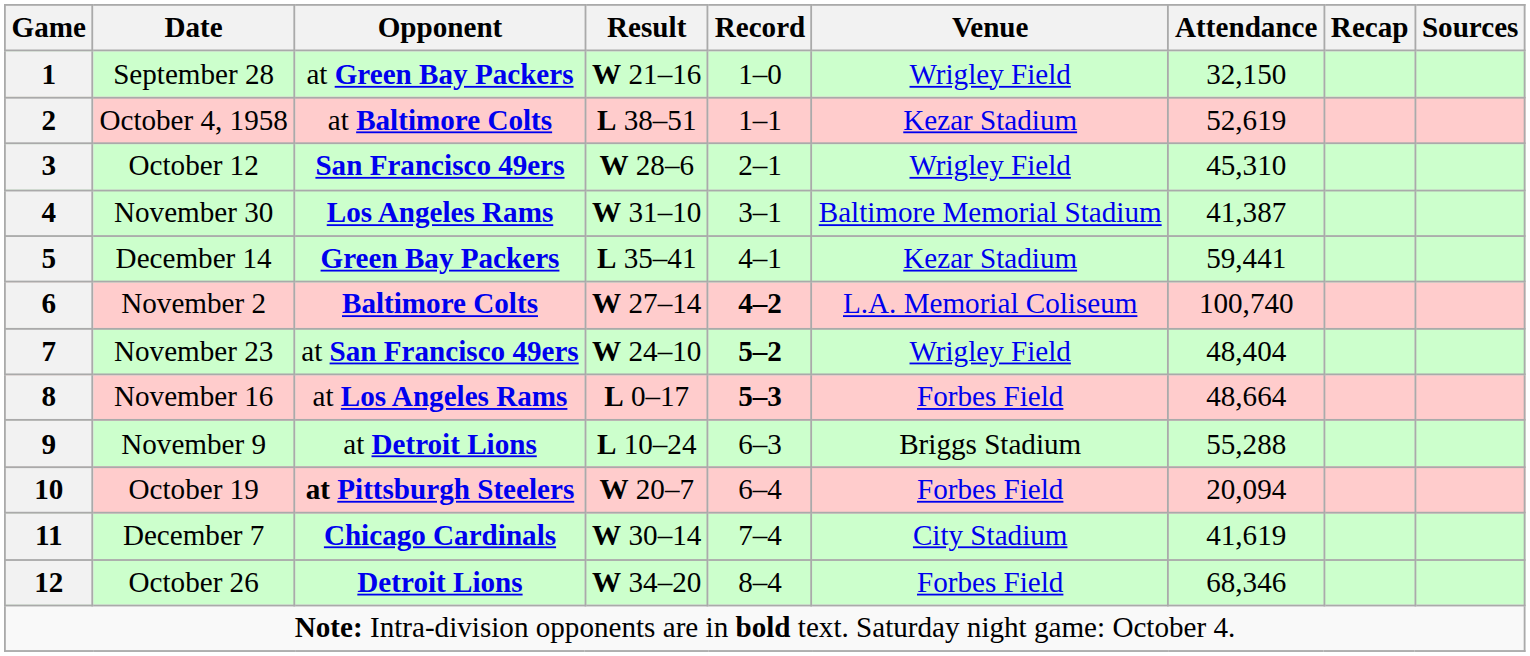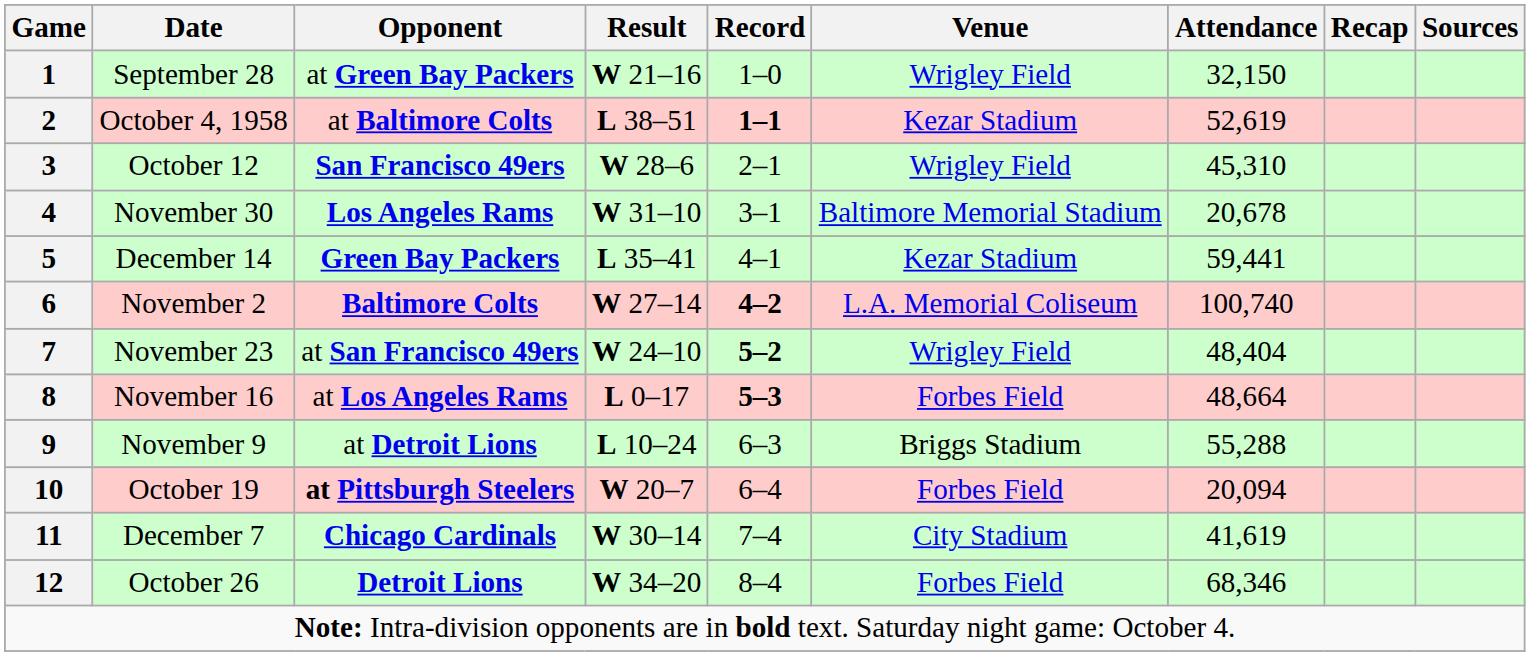(760, 119) normal -> (760, 119) bold
(1246, 212) 41,387 -> (1246, 212) 20,678
